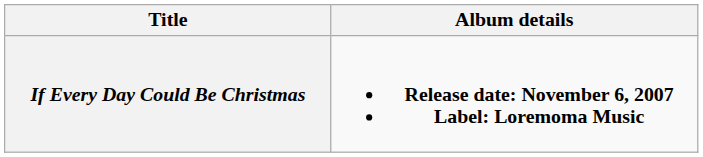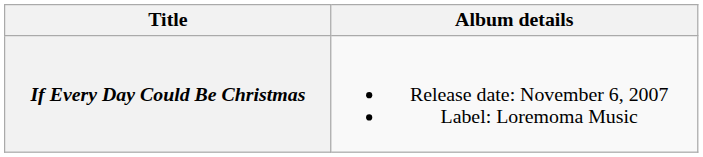(514, 105) bold -> (514, 105) normal
